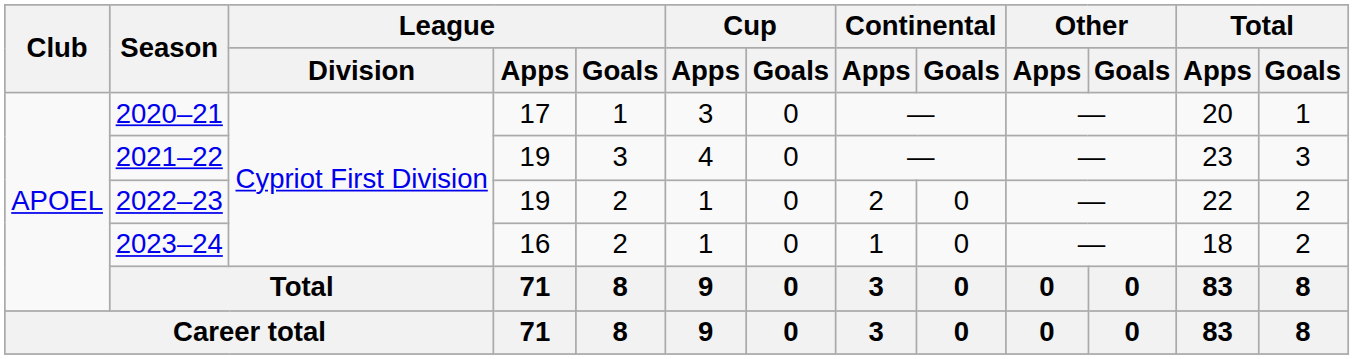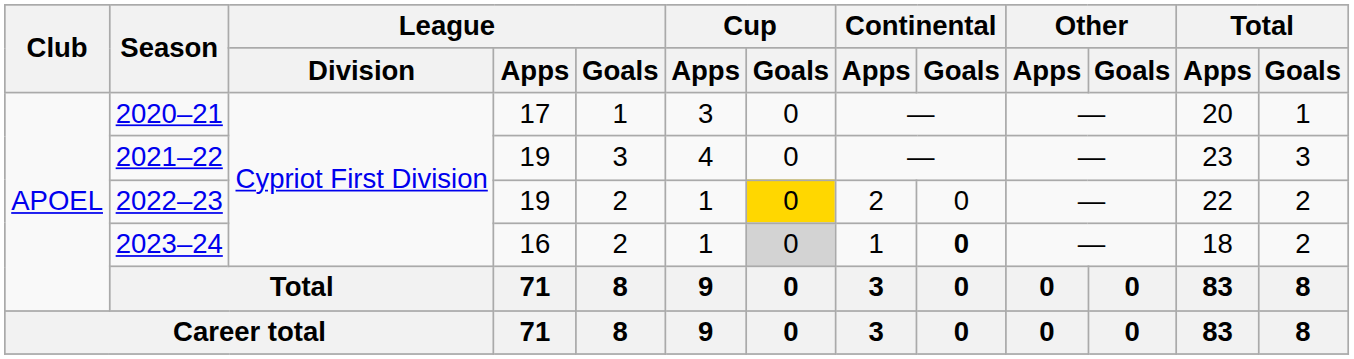(791, 200) no background -> (791, 200) gold background
(791, 244) no background -> (791, 244) lightgrey background
(962, 244) normal -> (962, 244) bold
